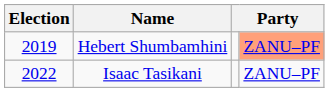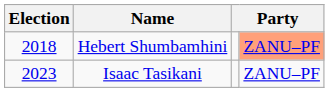(39, 45) 2019 -> (39, 45) 2018
(39, 73) 2022 -> (39, 73) 2023
